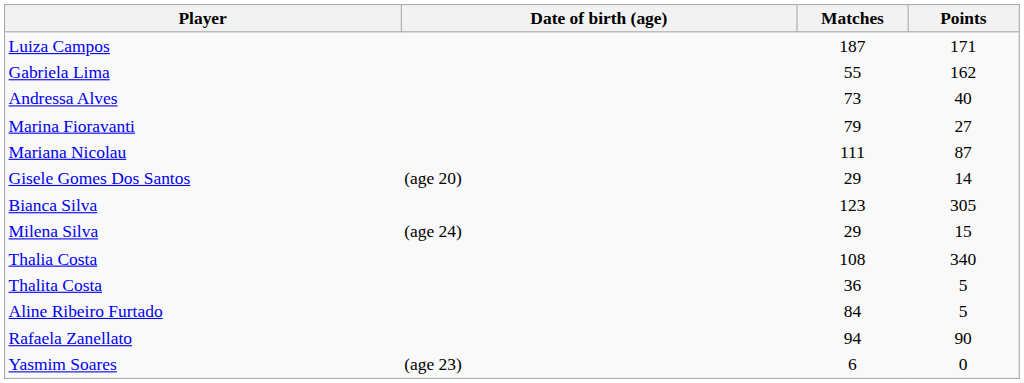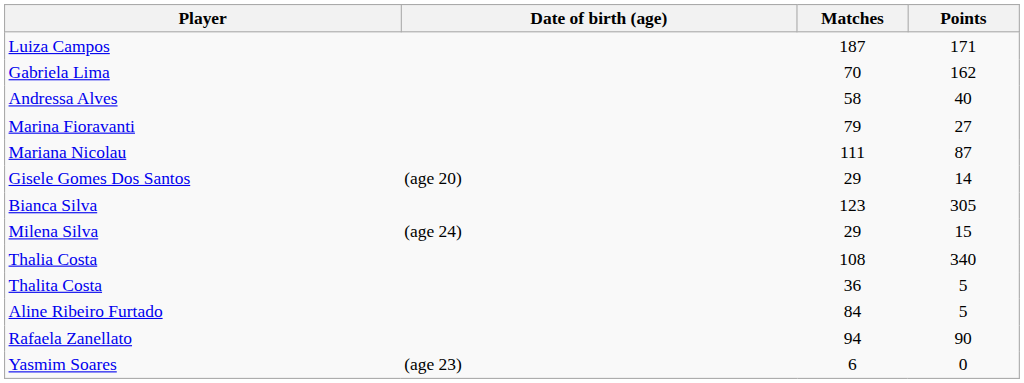(852, 72) 55 -> (852, 72) 70
(852, 99) 73 -> (852, 99) 58
